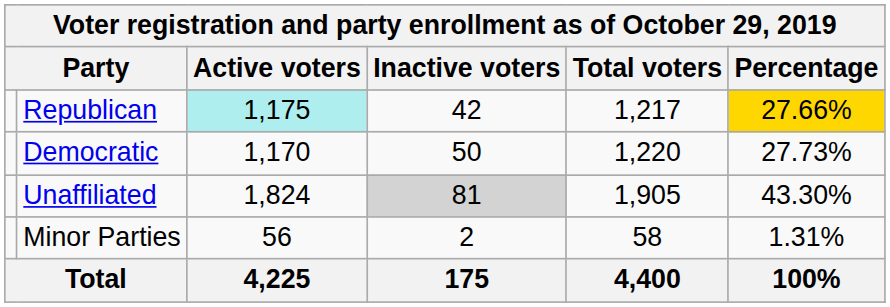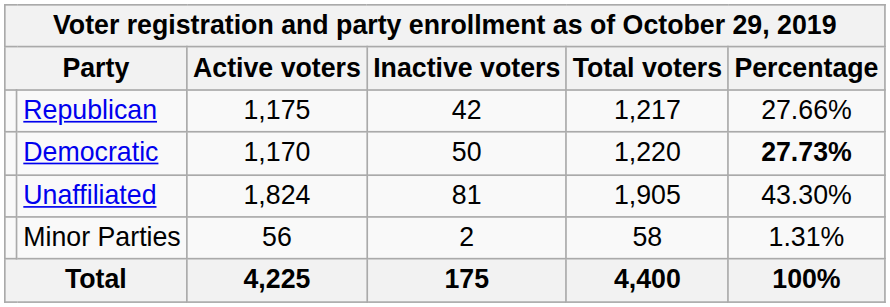(277, 110) paleturquoise background -> (277, 110) no background
(806, 110) gold background -> (806, 110) no background
(806, 152) normal -> (806, 152) bold
(467, 195) lightgrey background -> (467, 195) no background
